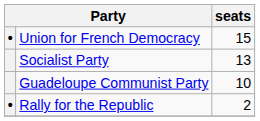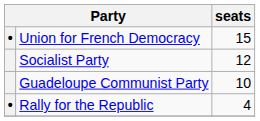(243, 61) 13 -> (243, 61) 12
(247, 105) 2 -> (247, 105) 4
